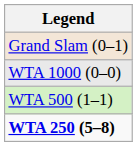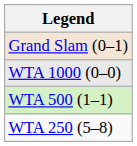(62, 127) bold -> (61, 127) normal
